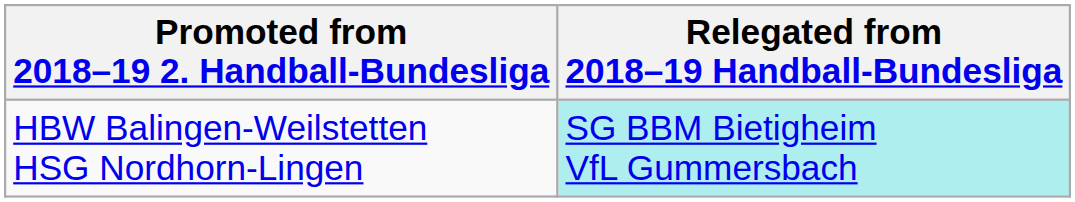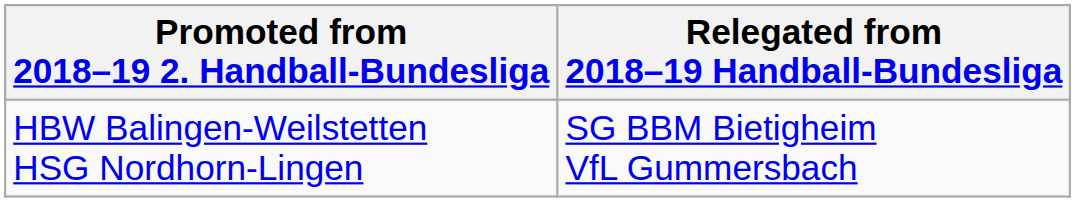(721, 147) paleturquoise background -> (721, 147) no background
